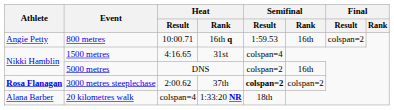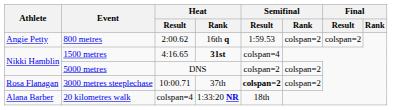(178, 40) 10:00.71 -> (175, 40) 2:00.62
(306, 40) 16th -> (303, 40) colspan=2
(221, 54) normal -> (218, 54) bold
(306, 69) 16th -> (303, 69) colspan=2
(34, 83) bold -> (32, 83) normal
(178, 83) 2:00.62 -> (175, 83) 10:00.71
